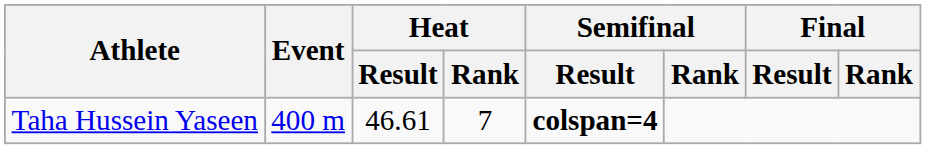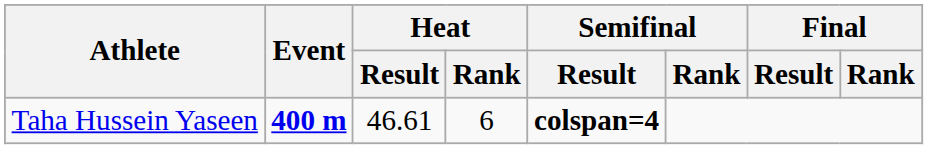(308, 119) normal -> (309, 119) bold
(485, 119) 7 -> (487, 119) 6
